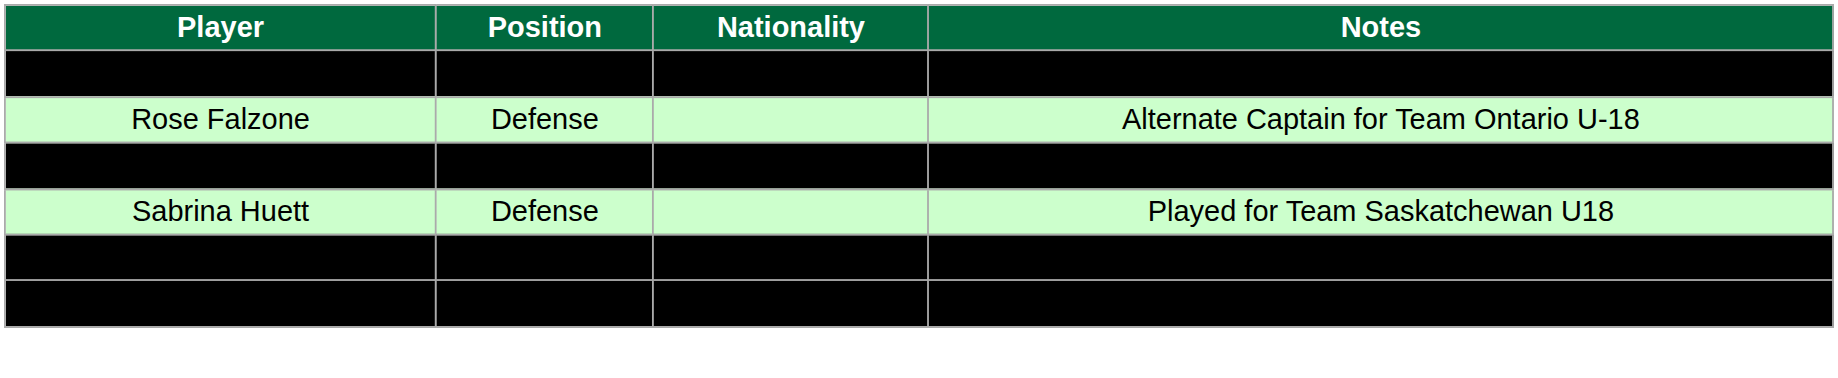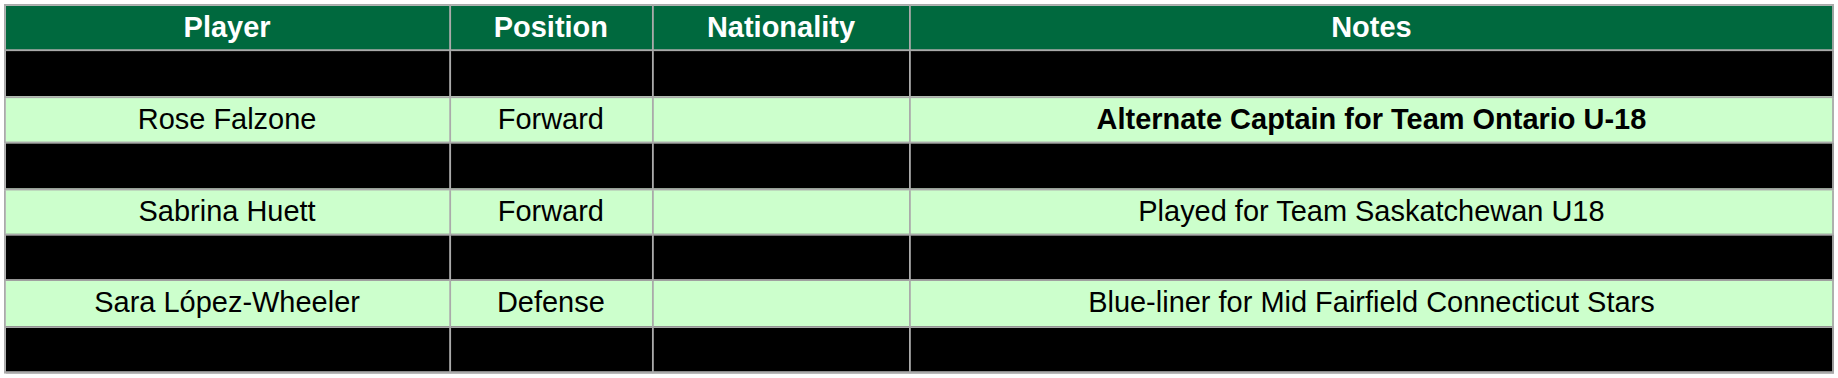(545, 119) Defense -> (551, 119) Forward
(1381, 119) normal -> (1371, 119) bold
(545, 211) Defense -> (551, 211) Forward
+ row: (227, 303)
(545, 303) Defense -> (551, 348) Forward
